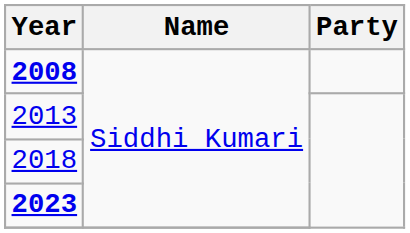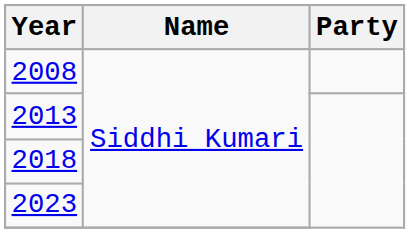(44, 72) bold -> (44, 72) normal
(44, 205) bold -> (44, 205) normal
